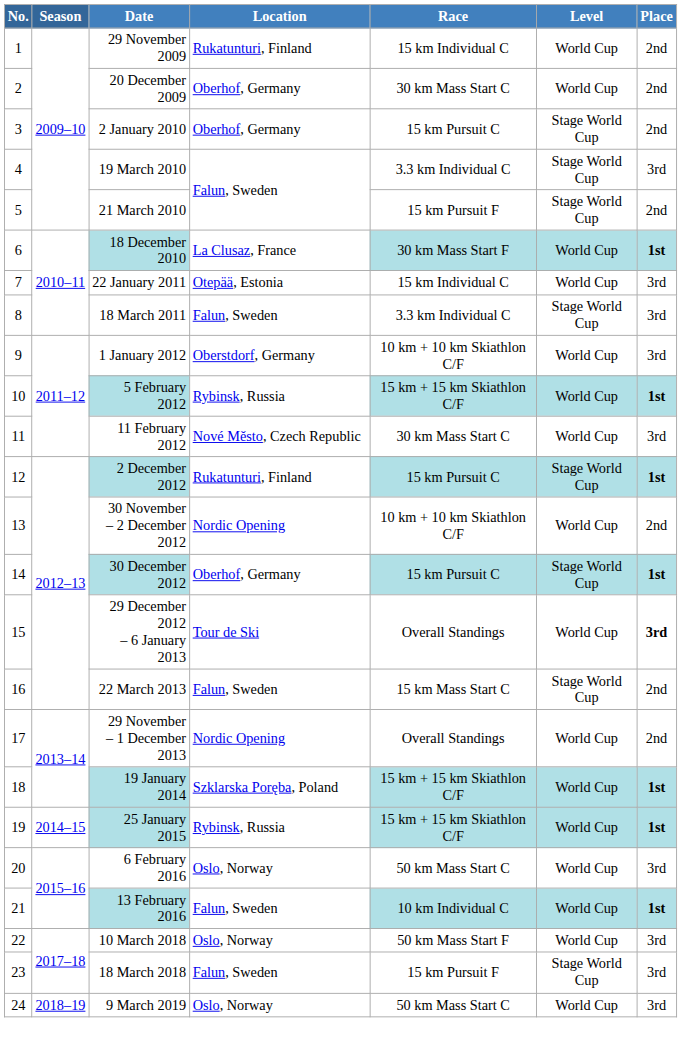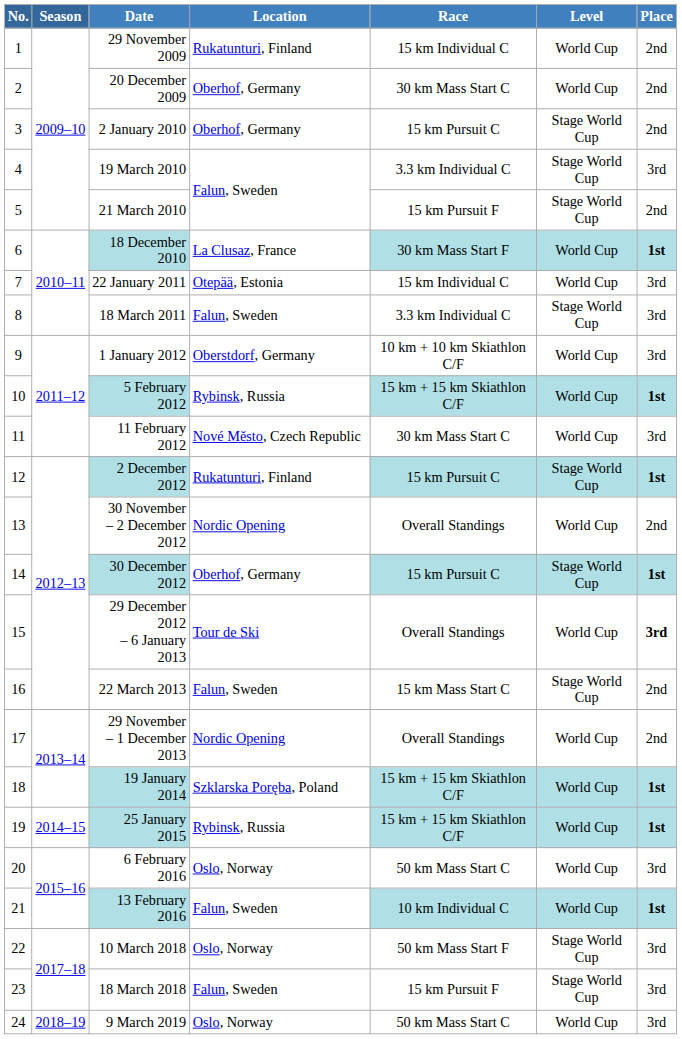(453, 525) 10 km + 10 km Skiathlon C/F -> (453, 525) Overall Standings
(587, 940) World Cup -> (587, 949) Stage World Cup
